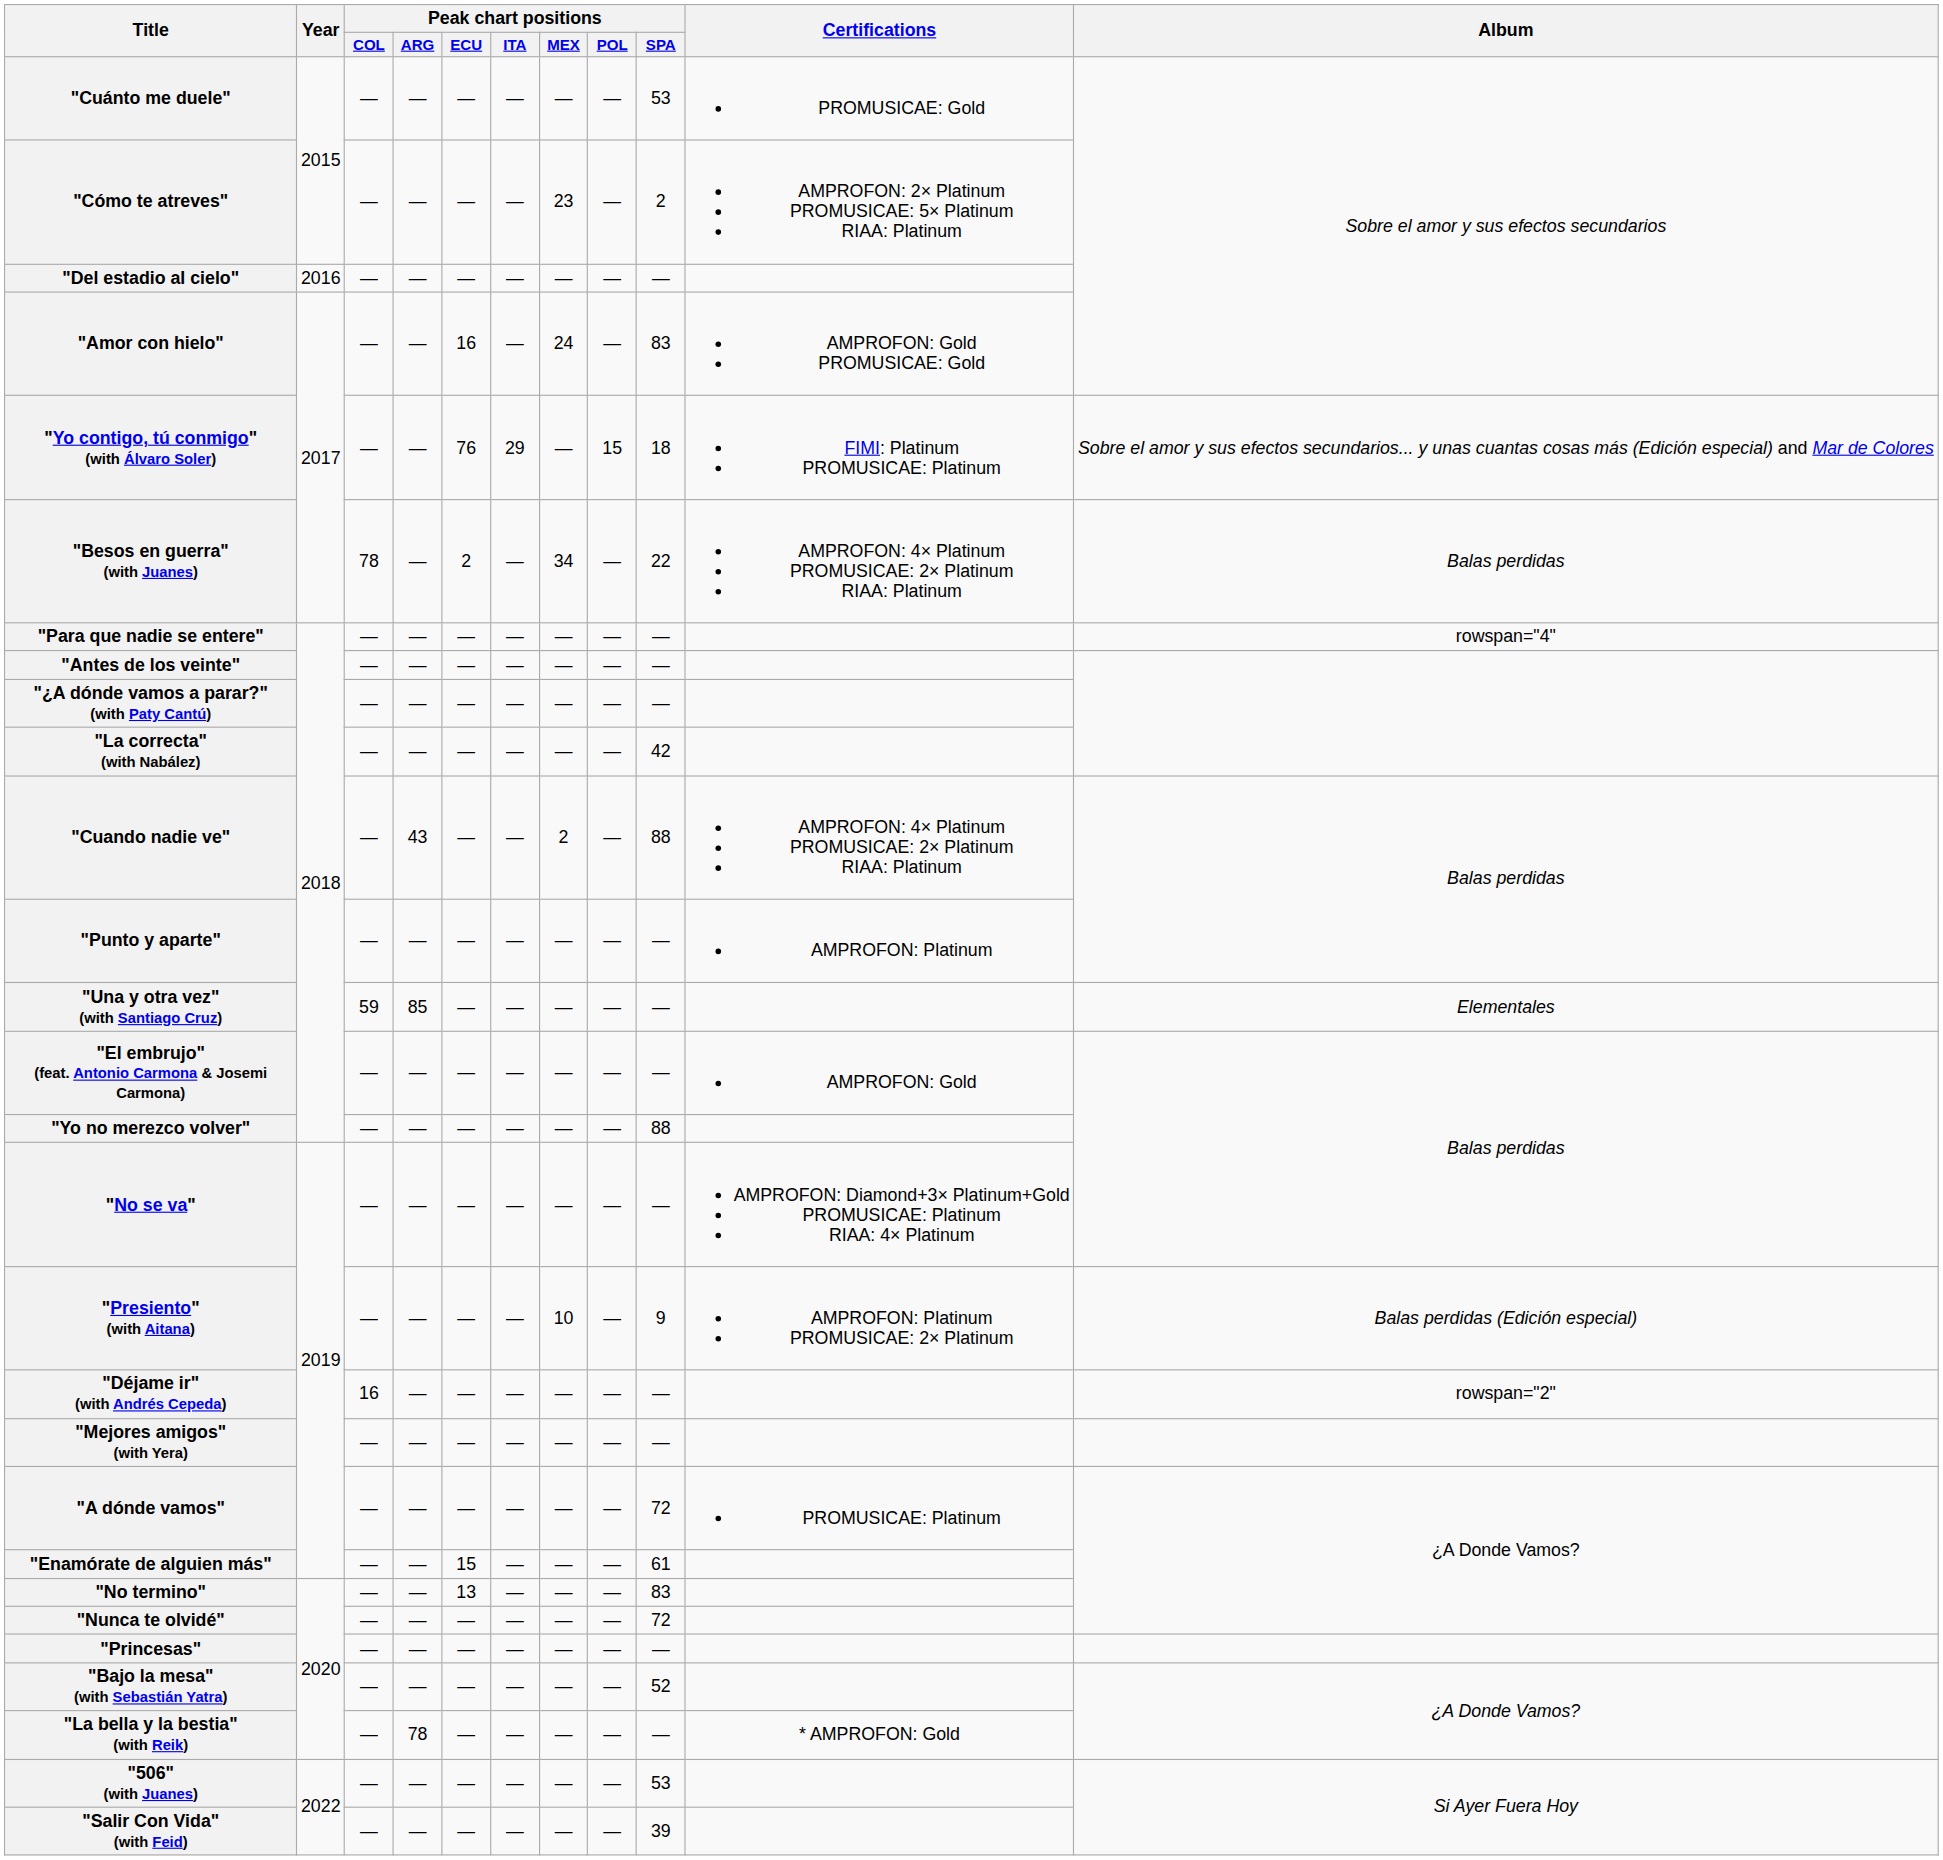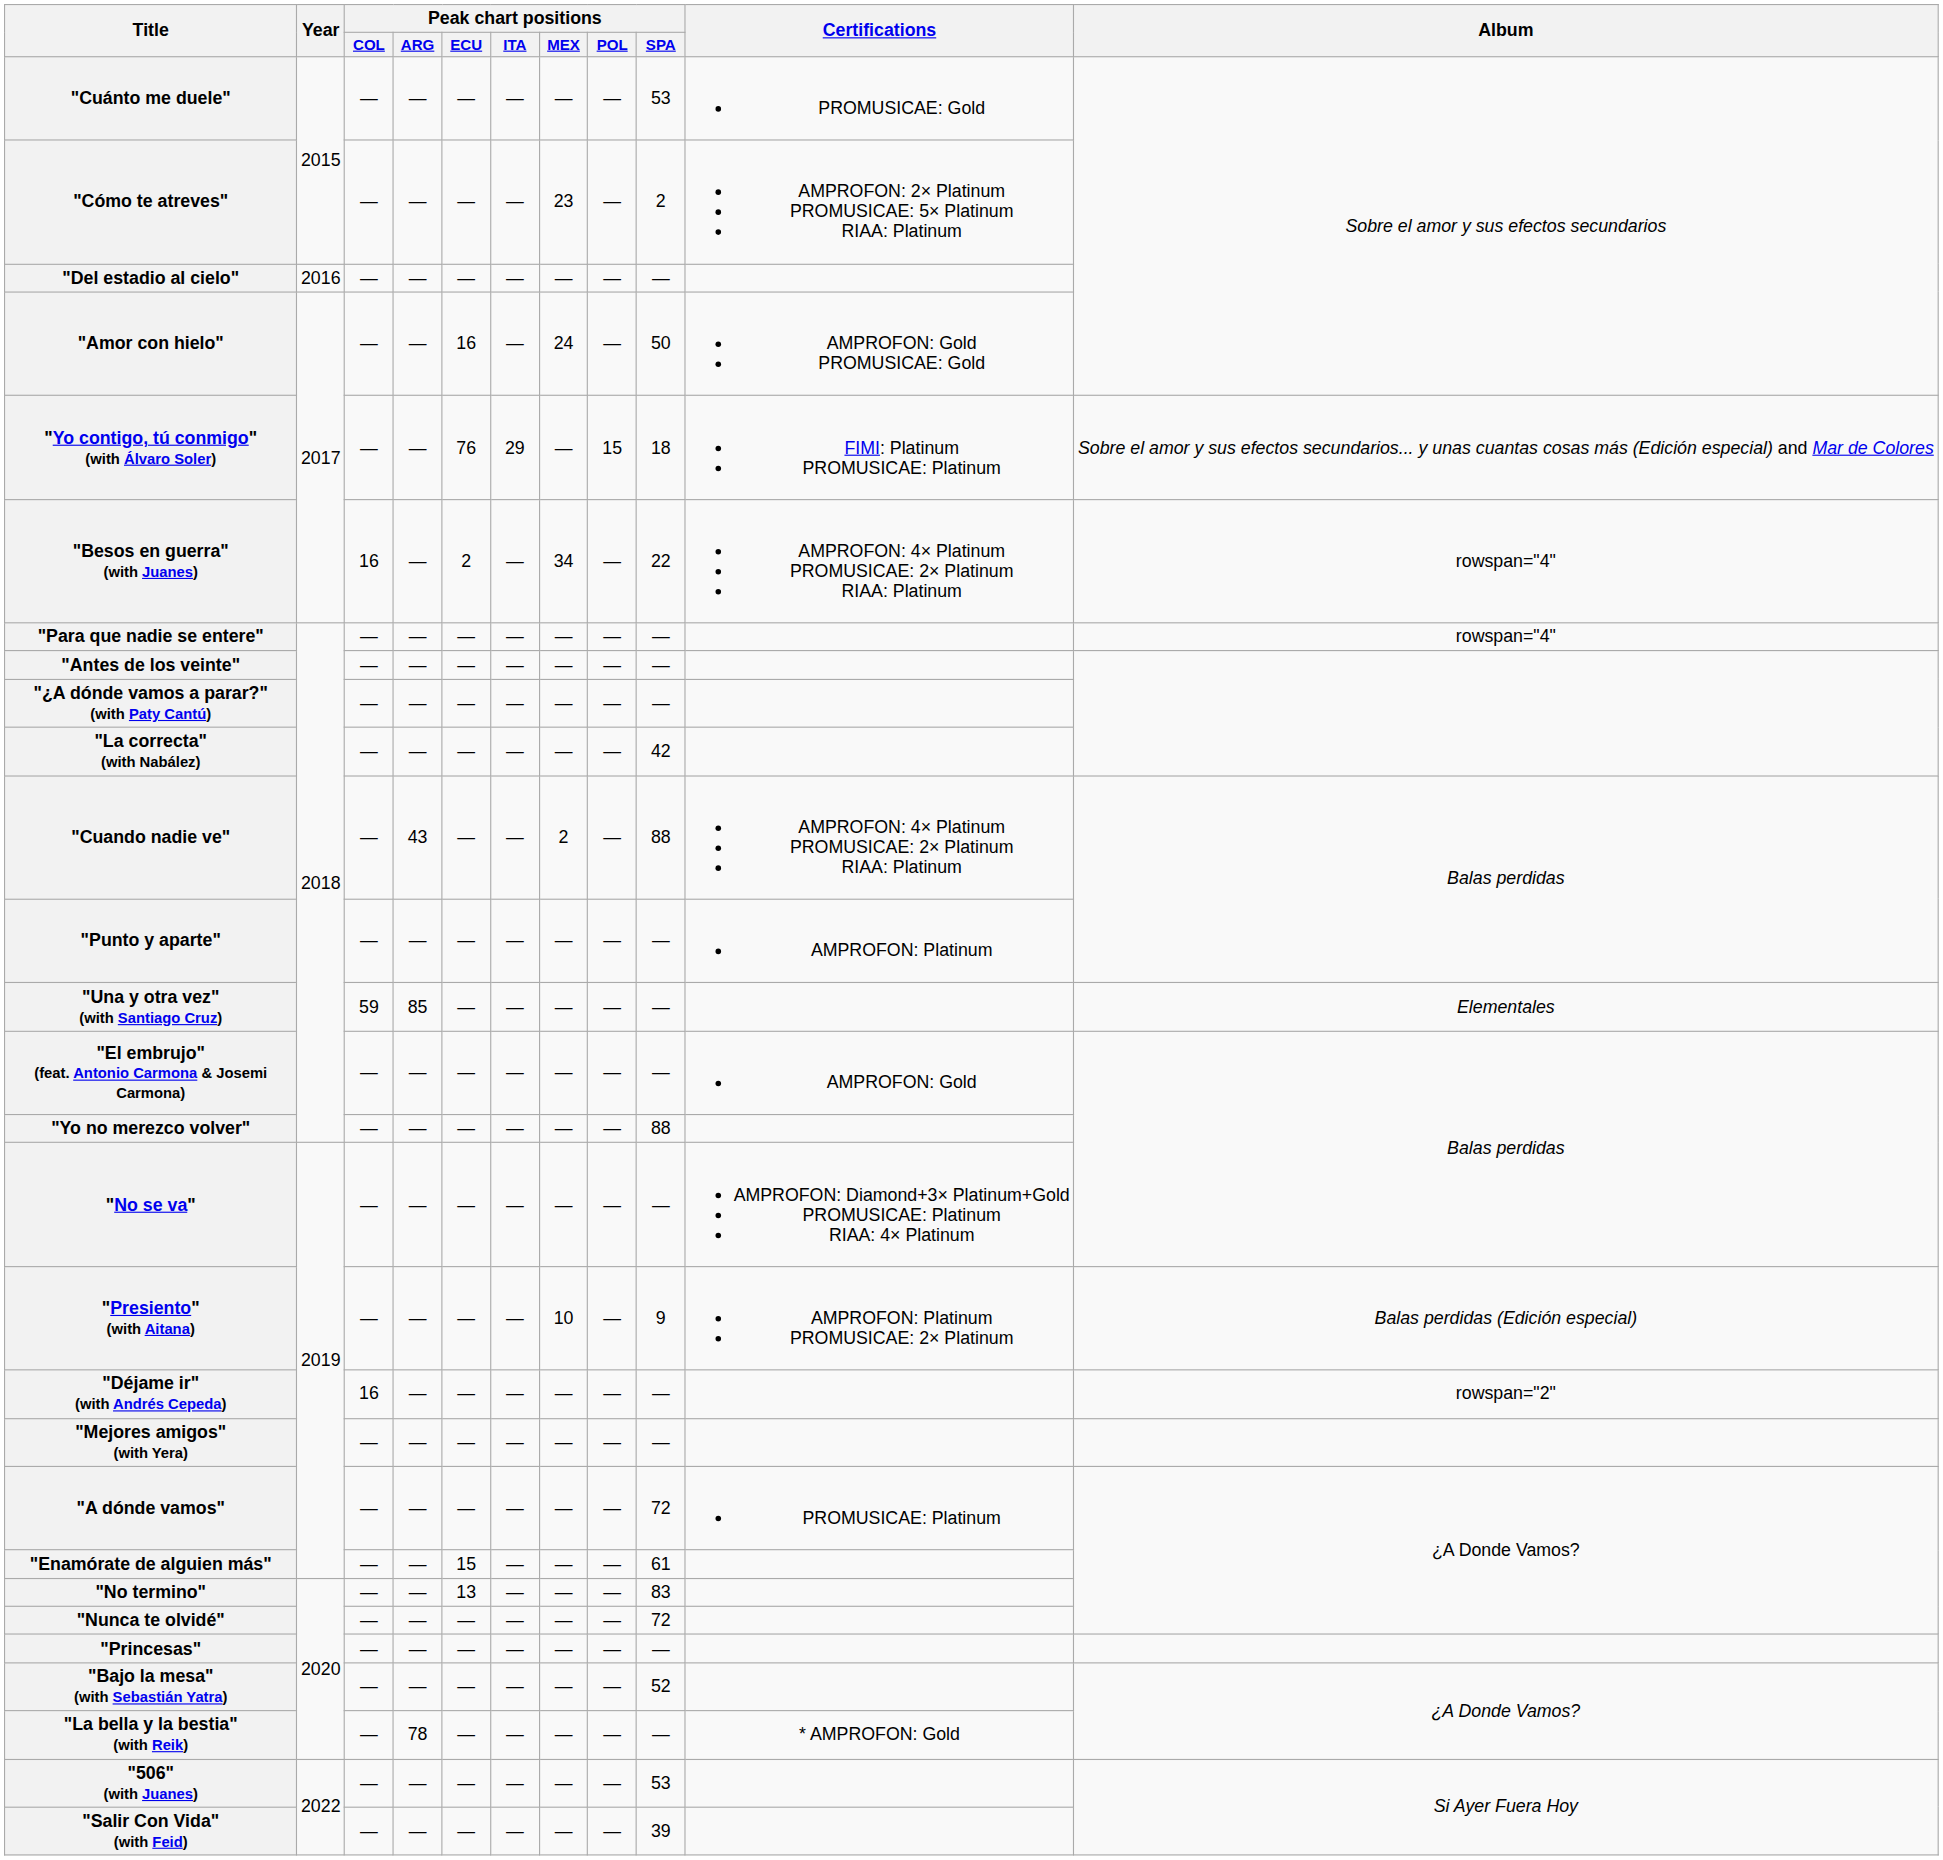(661, 343) 83 -> (661, 343) 50
(369, 561) 78 -> (369, 561) 16
(1506, 561) Balas perdidas -> (1506, 561) rowspan="4"
